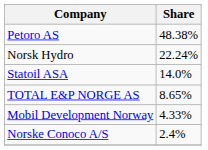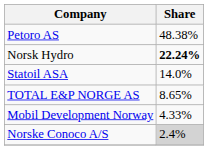(179, 54) normal -> (180, 54) bold
(172, 134) no background -> (172, 134) lightgrey background
